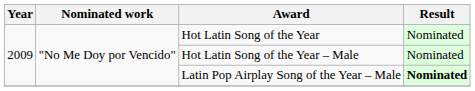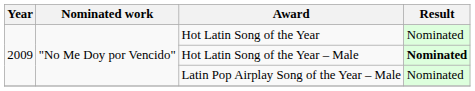(435, 55) normal -> (437, 55) bold
(437, 75) bold -> (435, 75) normal
